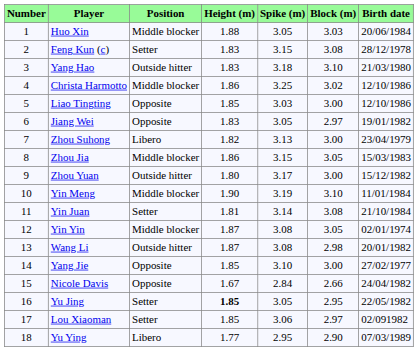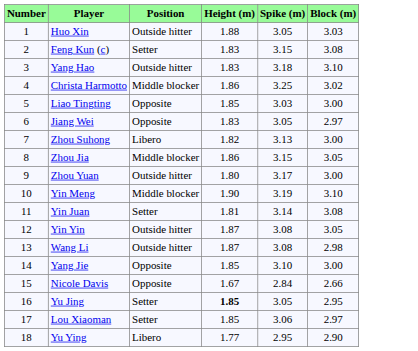- column: (386, 13)
(166, 31) Middle blocker -> (162, 31) Outside hitter
(166, 229) Middle blocker -> (162, 229) Outside hitter
